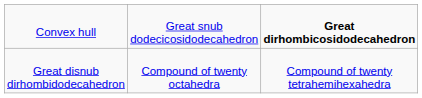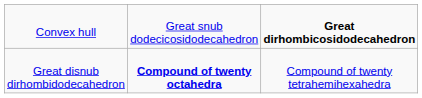(194, 77) normal -> (194, 77) bold
